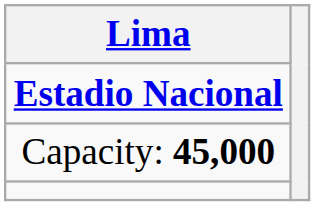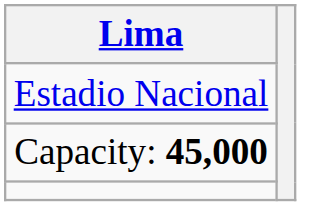(148, 92) bold -> (141, 92) normal
